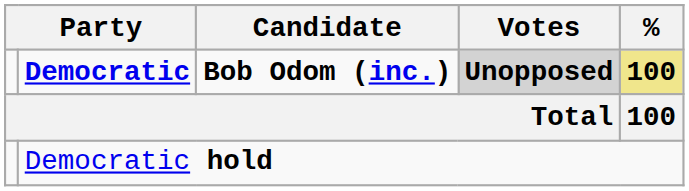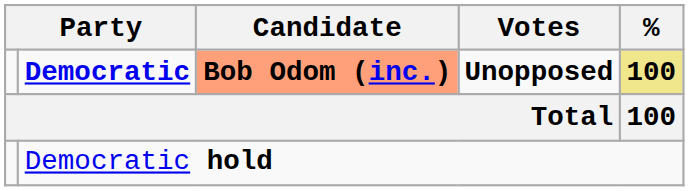(327, 72) no background -> (327, 72) lightsalmon background
(539, 72) lightgrey background -> (539, 72) no background
